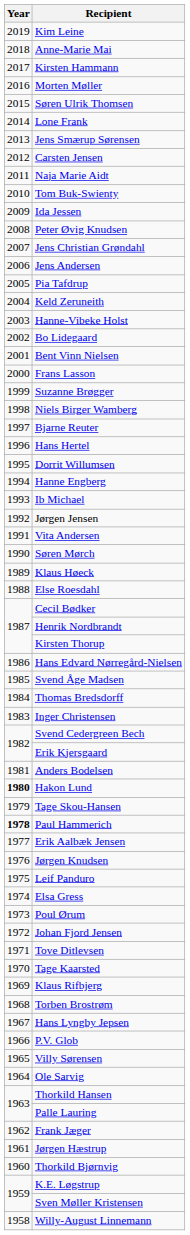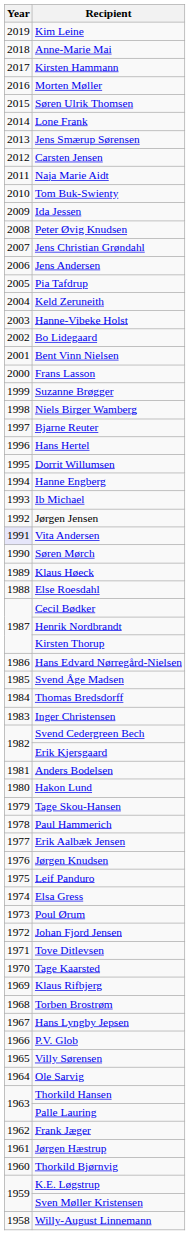(18, 535) no background -> (18, 535) lavender background
(18, 788) bold -> (18, 788) normal
(18, 824) bold -> (18, 824) normal
